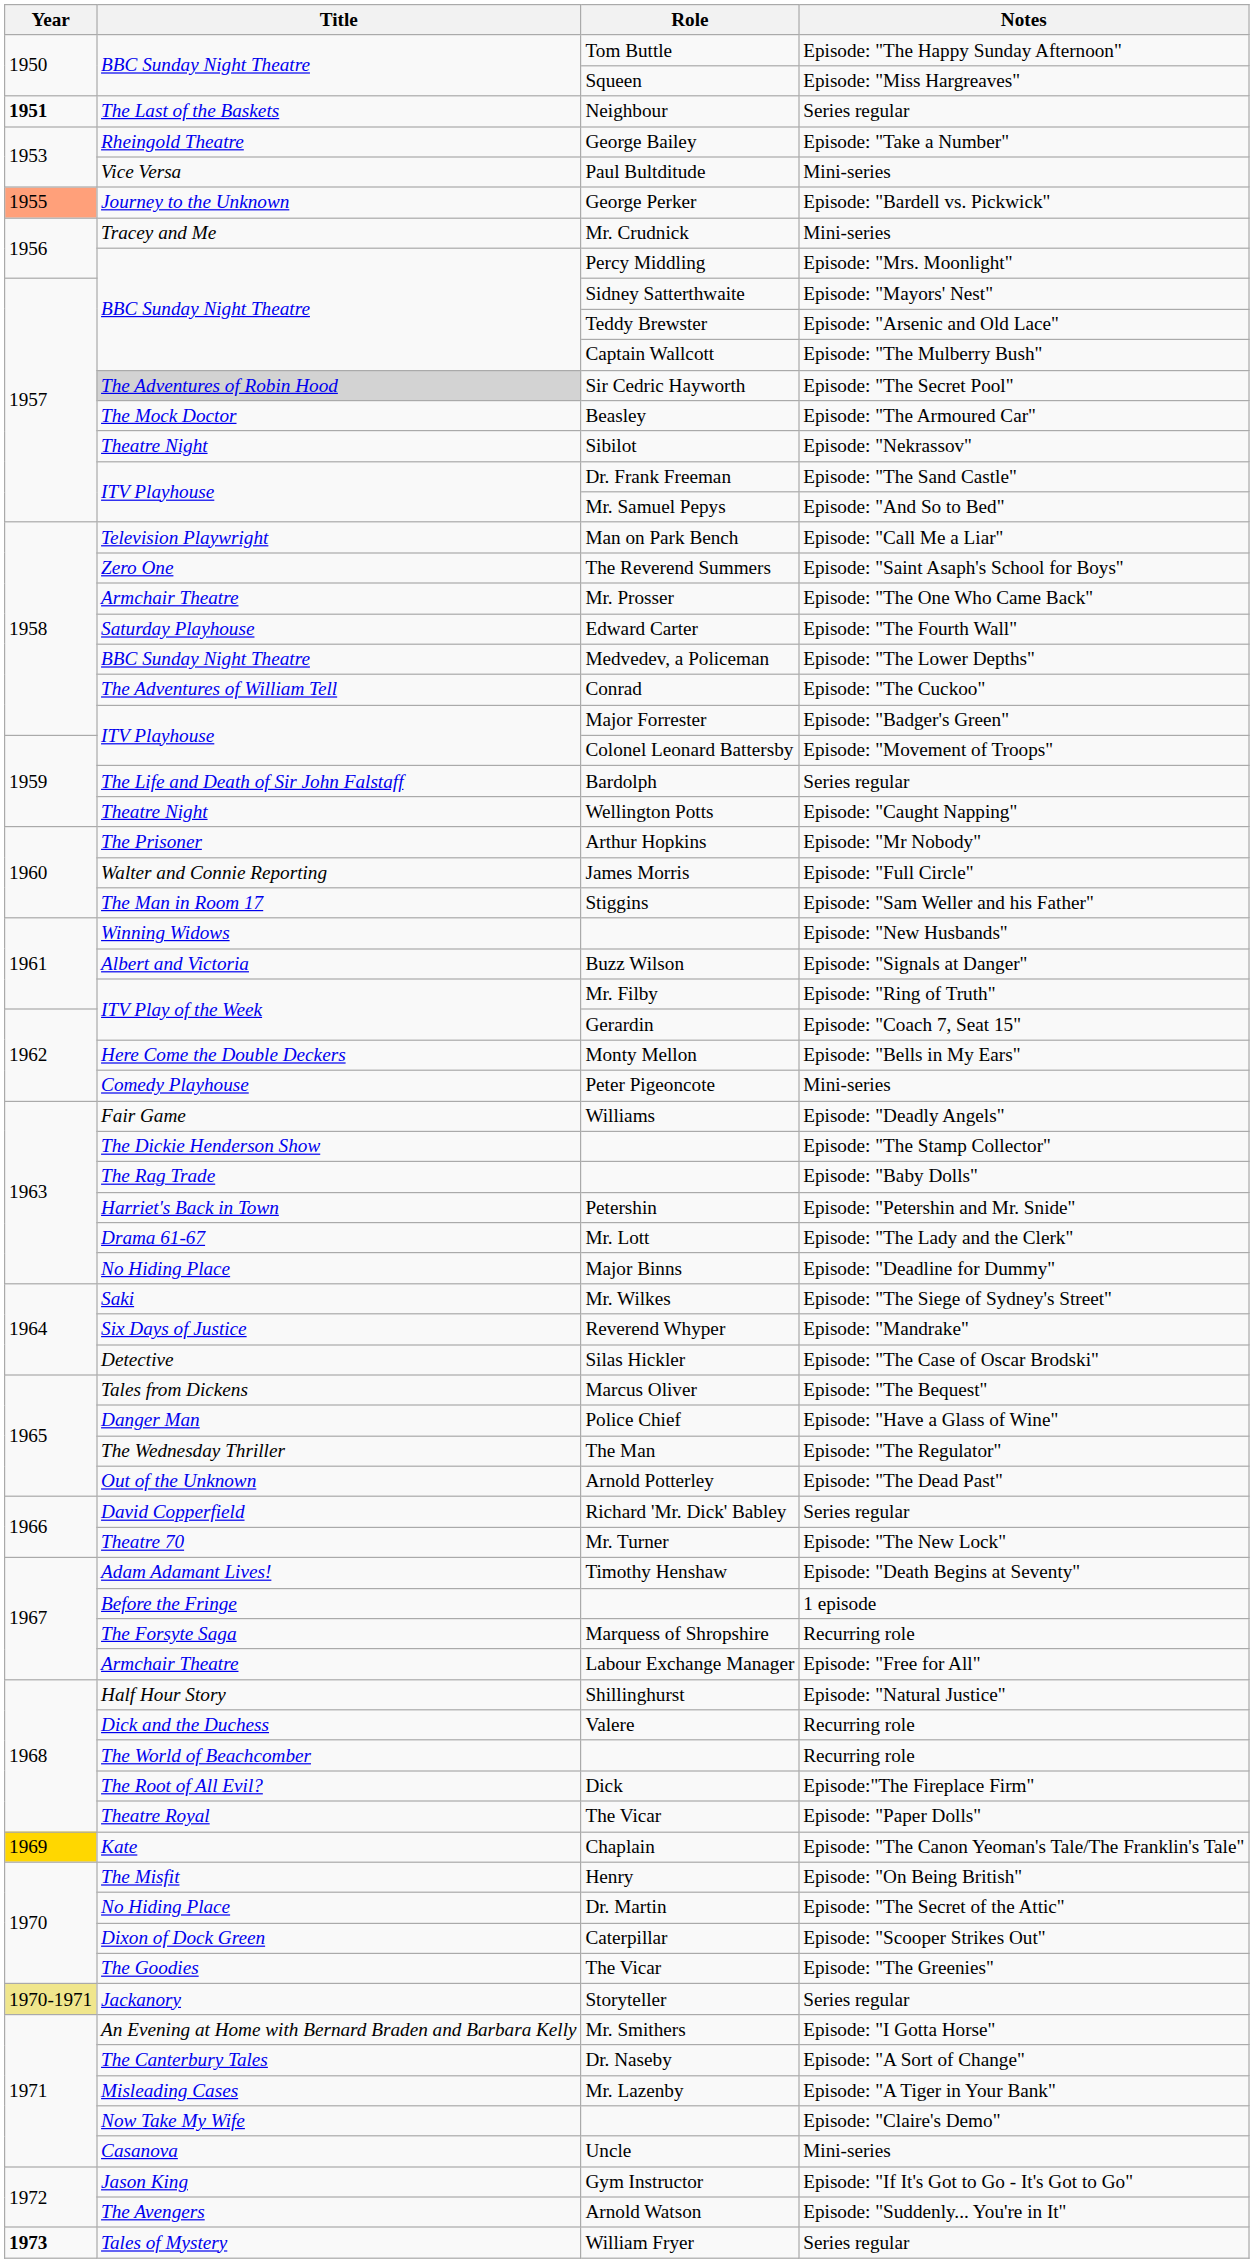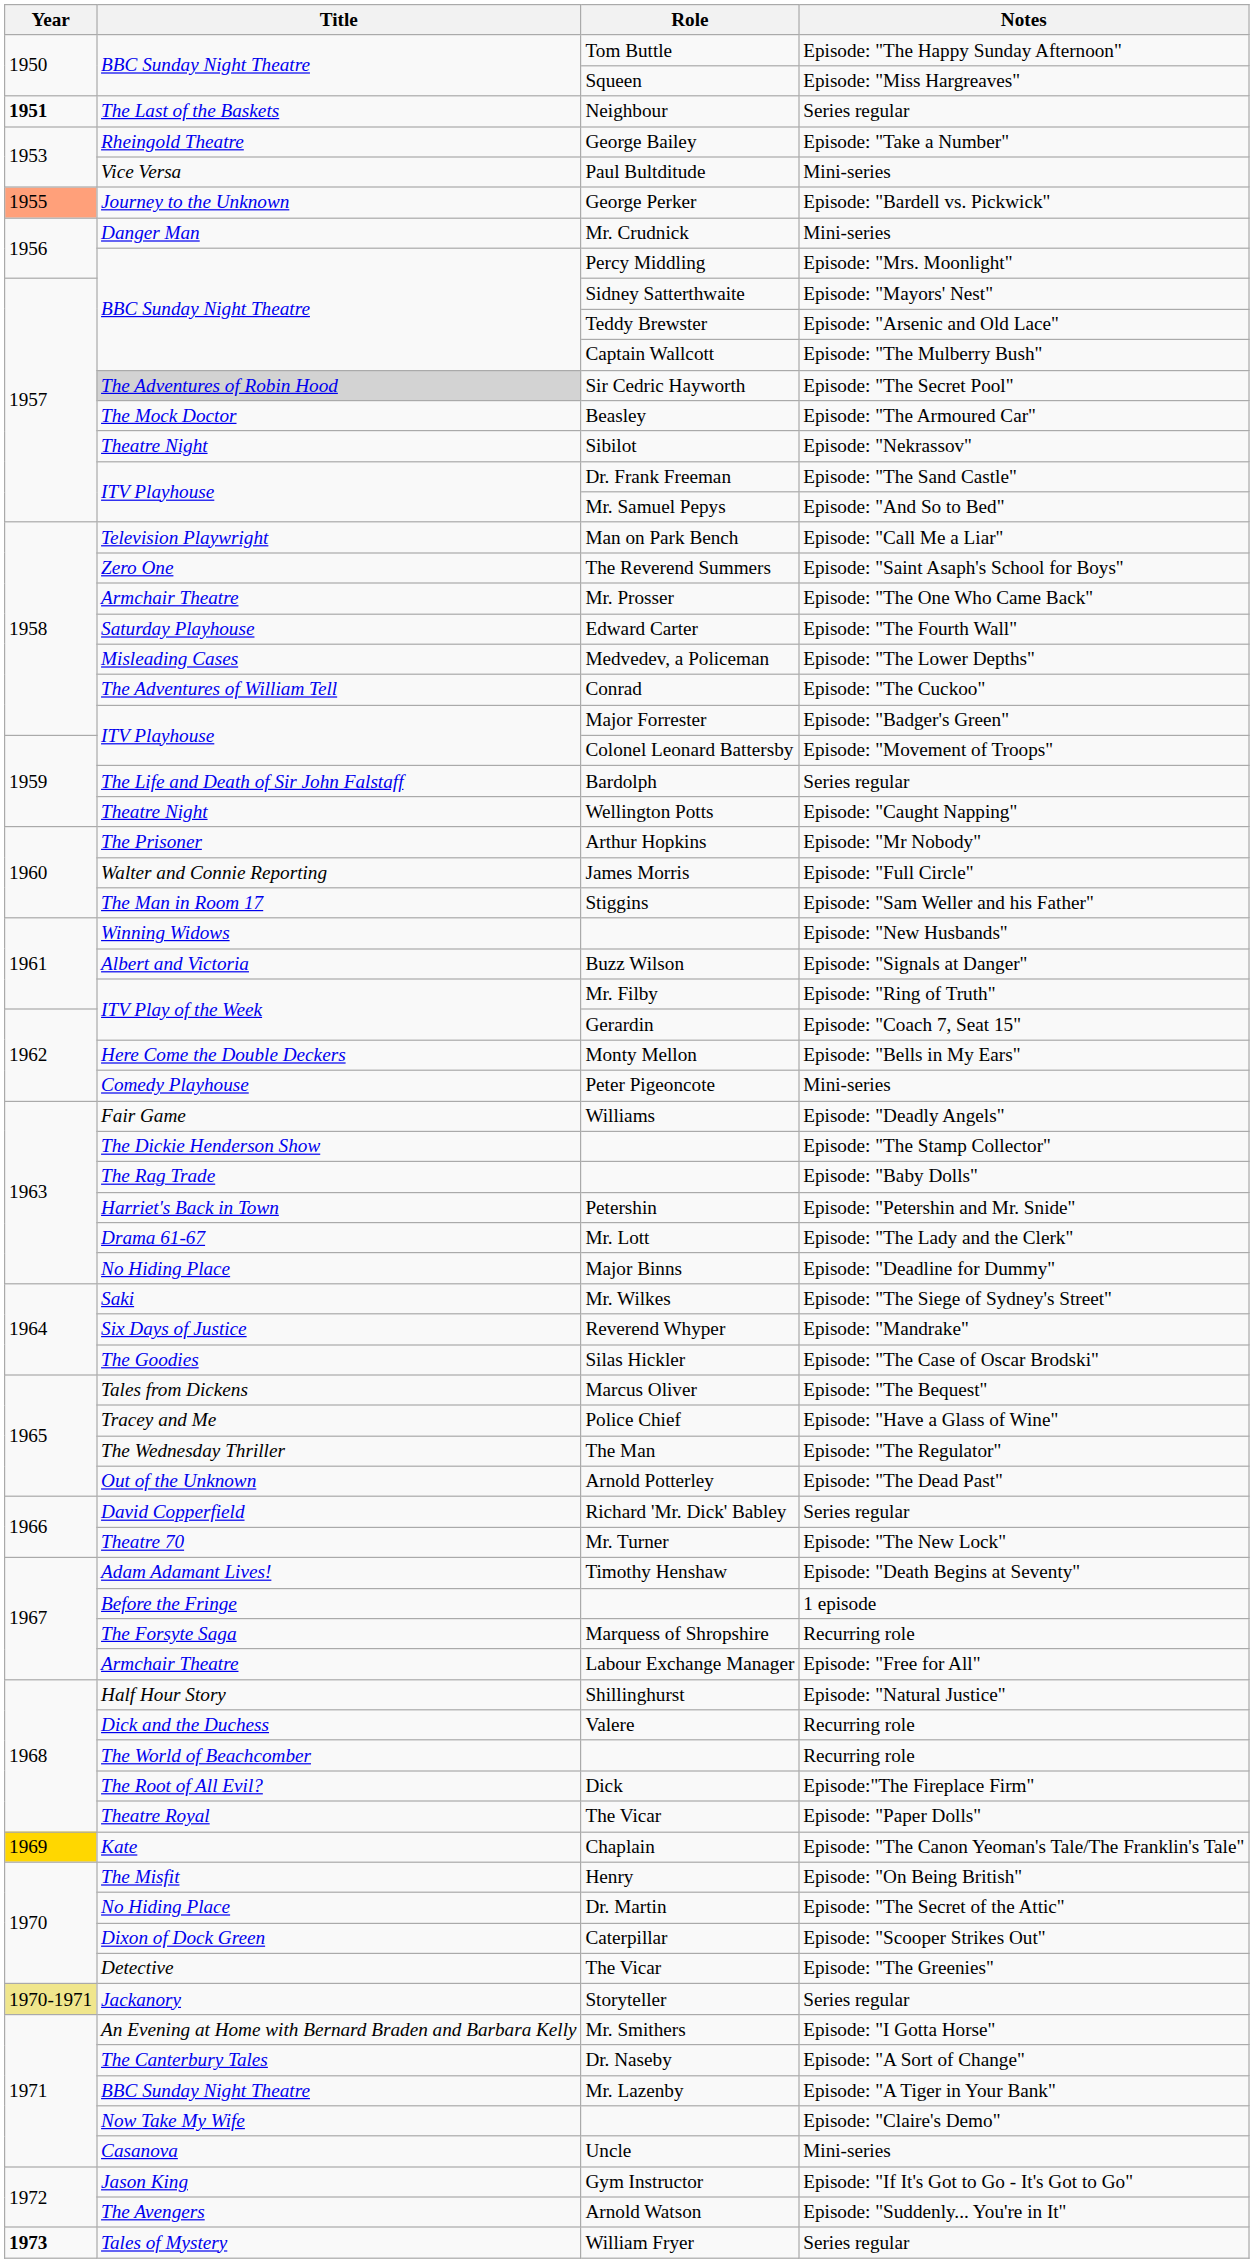(159, 232) Tracey and Me -> (150, 232) Danger Man
(206, 659) BBC Sunday Night Theatre -> (170, 659) Misleading Cases
(137, 1359) Detective -> (150, 1359) The Goodies
(150, 1420) Danger Man -> (159, 1420) Tracey and Me
(150, 1968) The Goodies -> (137, 1968) Detective
(170, 2090) Misleading Cases -> (206, 2090) BBC Sunday Night Theatre
